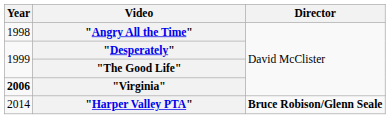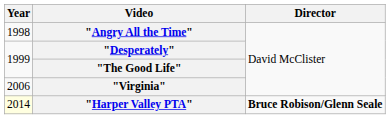(19, 86) bold -> (19, 86) normal
(19, 104) no background -> (19, 104) lightyellow background
